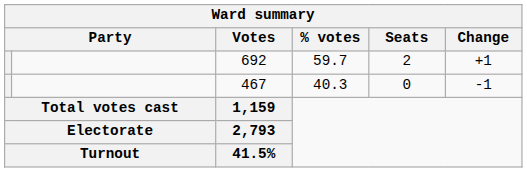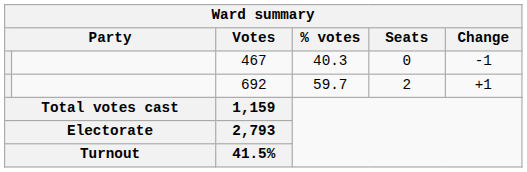rows swapped: (254, 63) <-> (254, 86)
